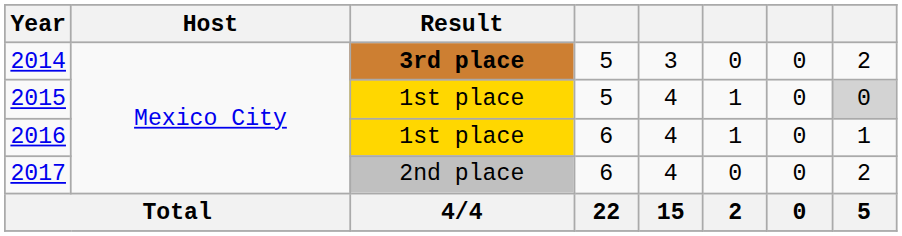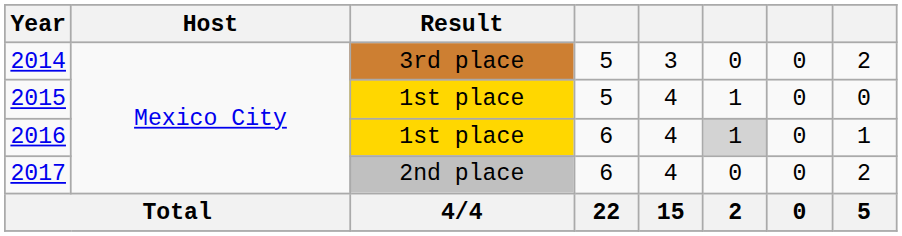(462, 61) bold -> (462, 61) normal
(864, 99) lightgrey background -> (864, 99) no background
(735, 137) no background -> (735, 137) lightgrey background
